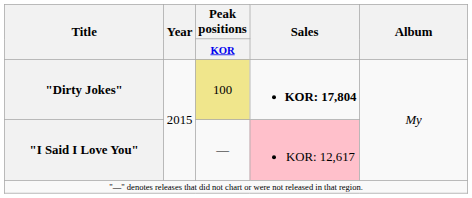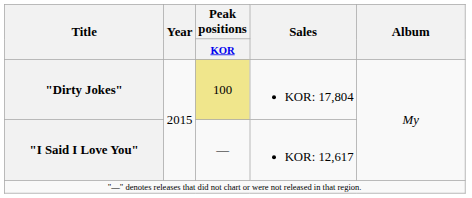(305, 97) bold -> (303, 97) normal
(305, 157) pink background -> (303, 157) no background
